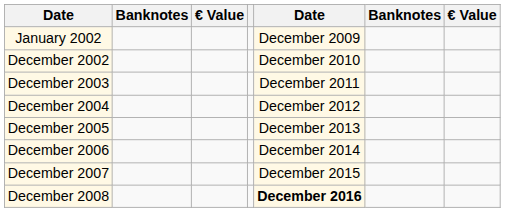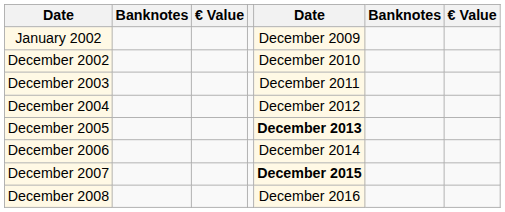(309, 128) normal -> (309, 128) bold
(309, 173) normal -> (309, 173) bold
(309, 196) bold -> (309, 196) normal
